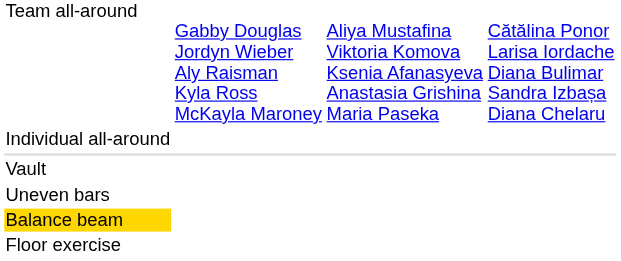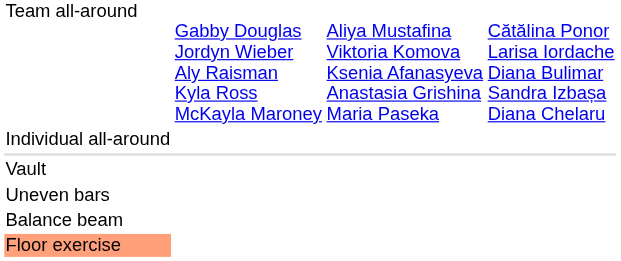(64, 220) gold background -> (64, 220) no background
(63, 245) no background -> (63, 245) lightsalmon background
